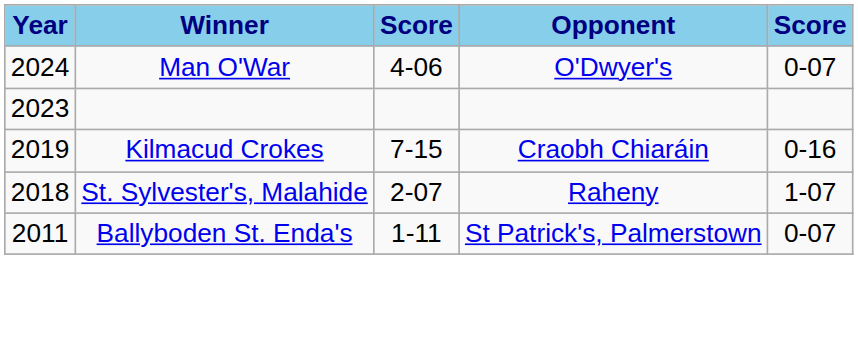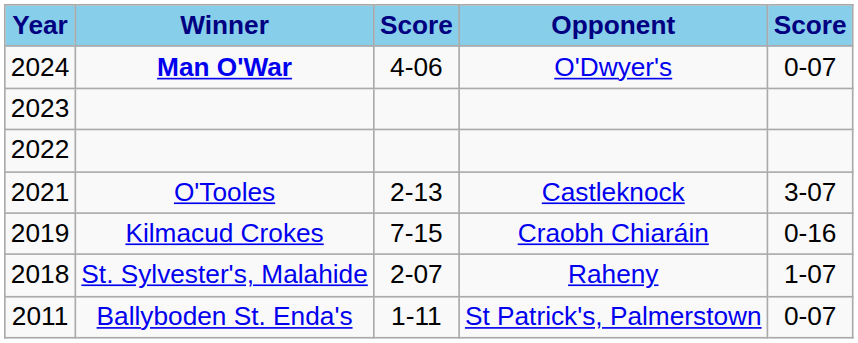(225, 66) normal -> (225, 66) bold
+ row: (40, 150)
+ row: (40, 191)
